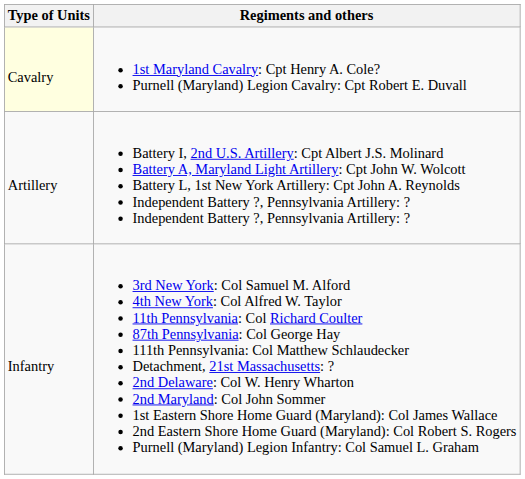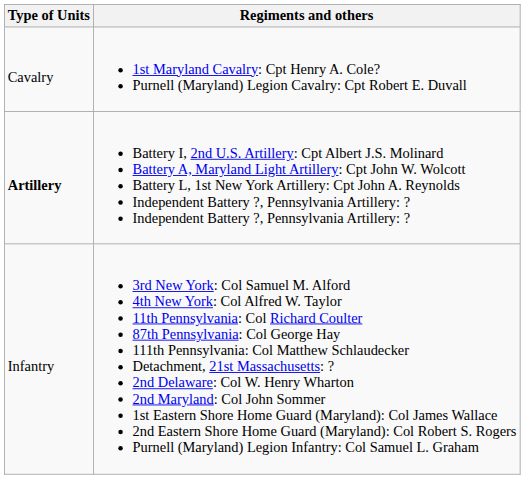(31, 77) lightyellow background -> (31, 77) no background
(33, 185) normal -> (35, 185) bold
